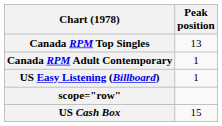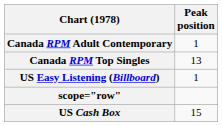rows swapped: (90, 60) <-> (90, 43)
